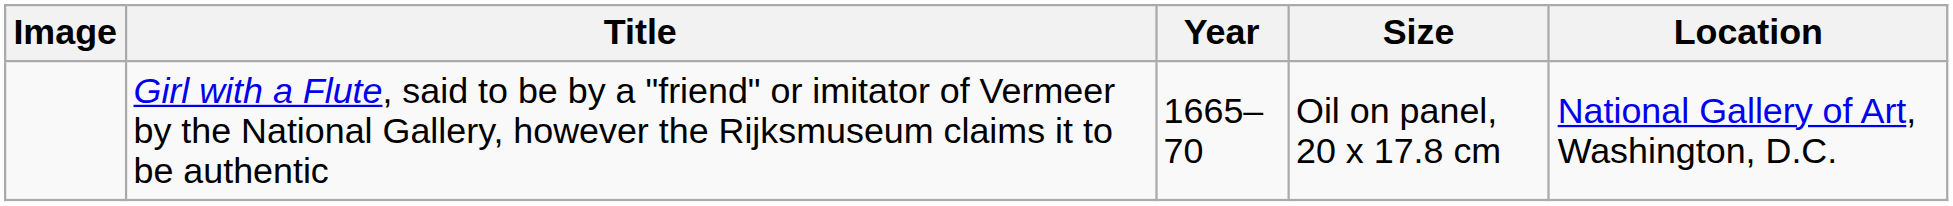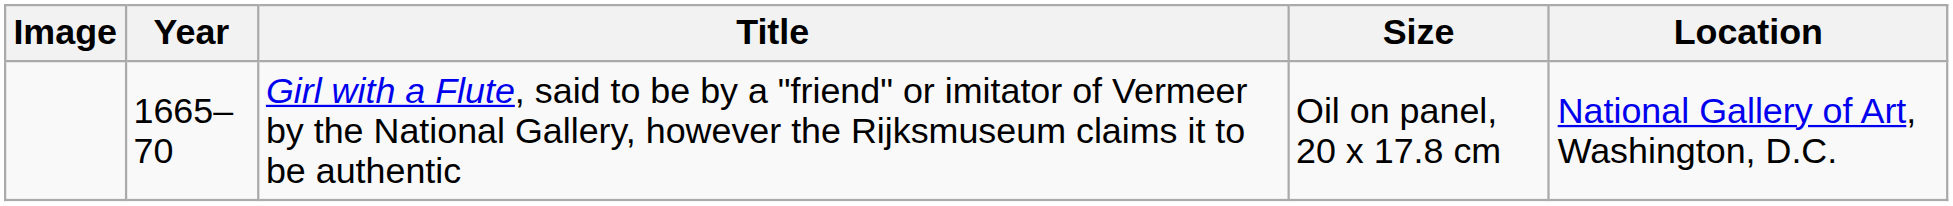columns swapped: (640, 32) <-> (1222, 32)
